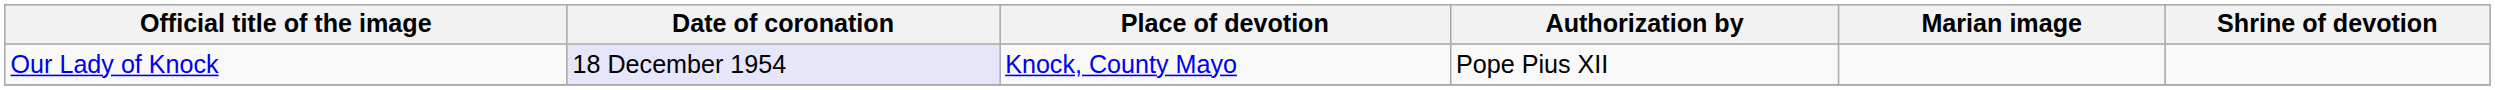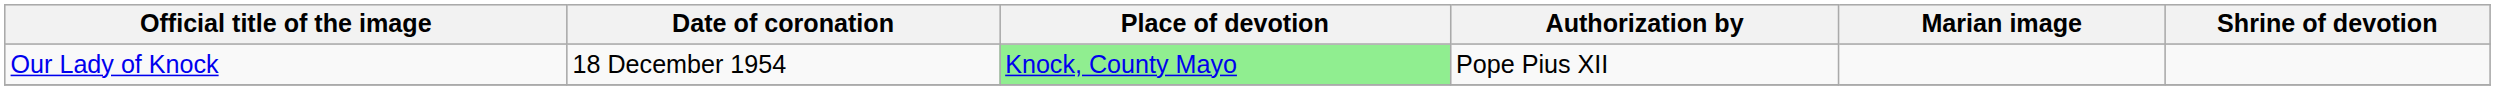(679, 64) lavender background -> (679, 64) no background
(1121, 64) no background -> (1121, 64) lightgreen background
